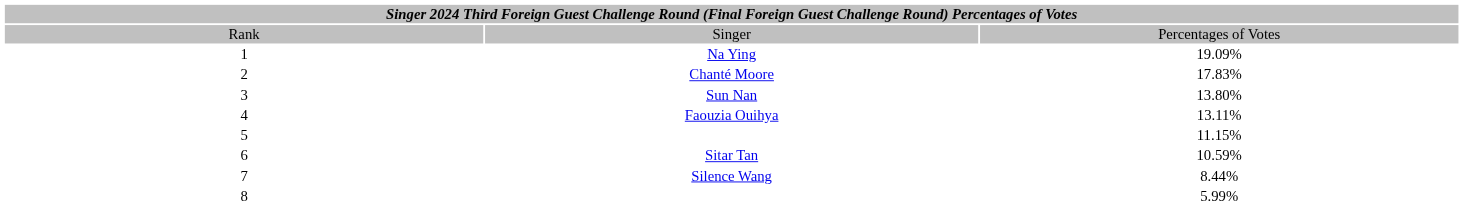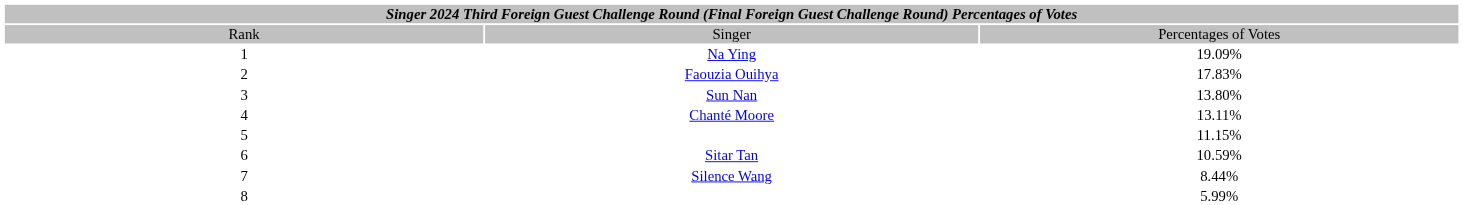(732, 74) Chanté Moore -> (732, 74) Faouzia Ouihya
(732, 115) Faouzia Ouihya -> (732, 115) Chanté Moore
